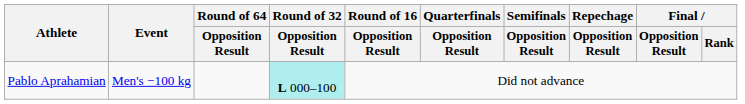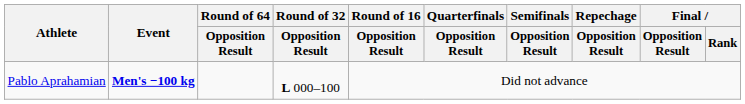(151, 80) normal -> (153, 80) bold
(307, 88) paleturquoise background -> (311, 88) no background
